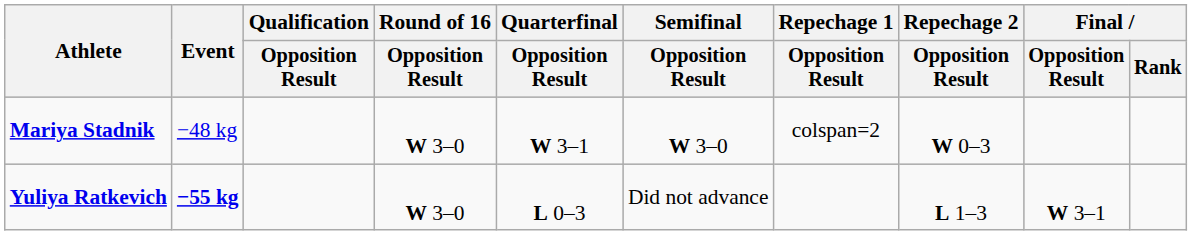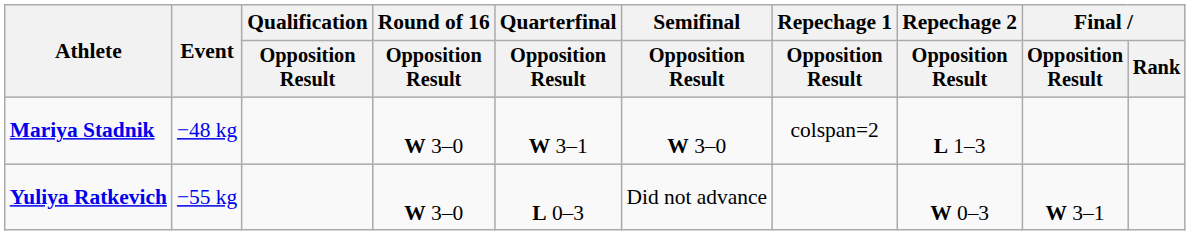(961, 146) W 0–3 -> (960, 146) L 1–3
(208, 197) bold -> (207, 197) normal
(961, 212) L 1–3 -> (960, 212) W 0–3
